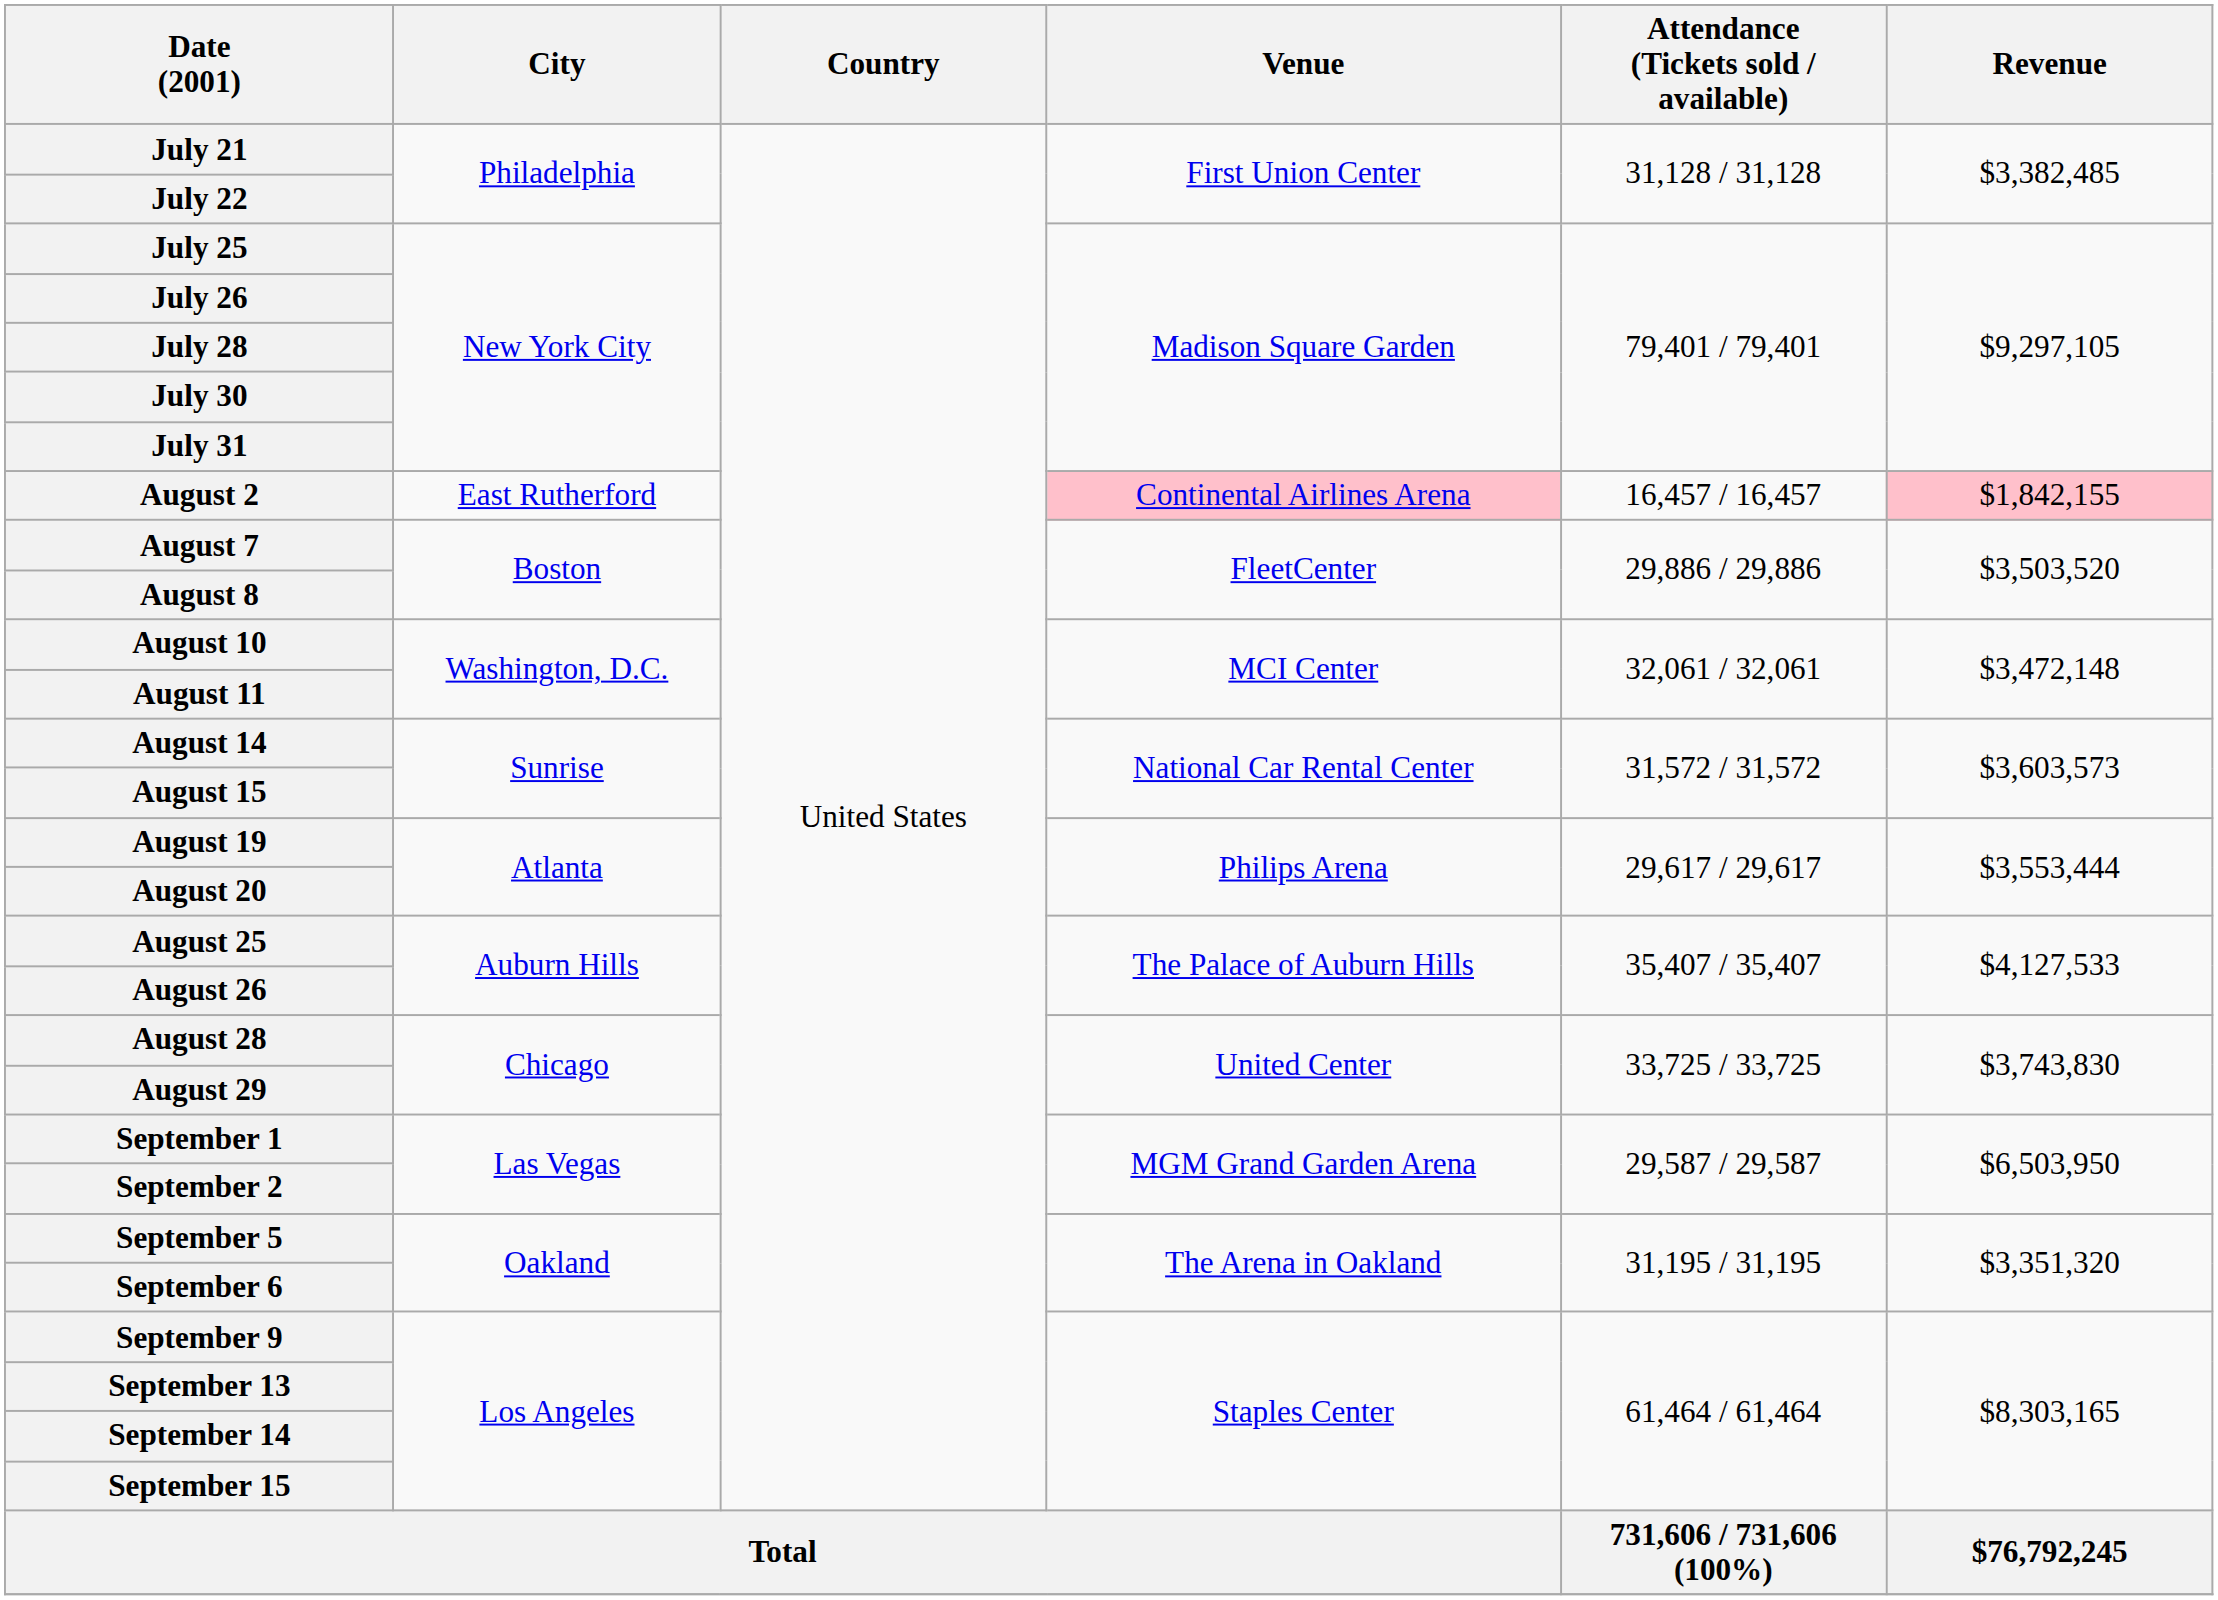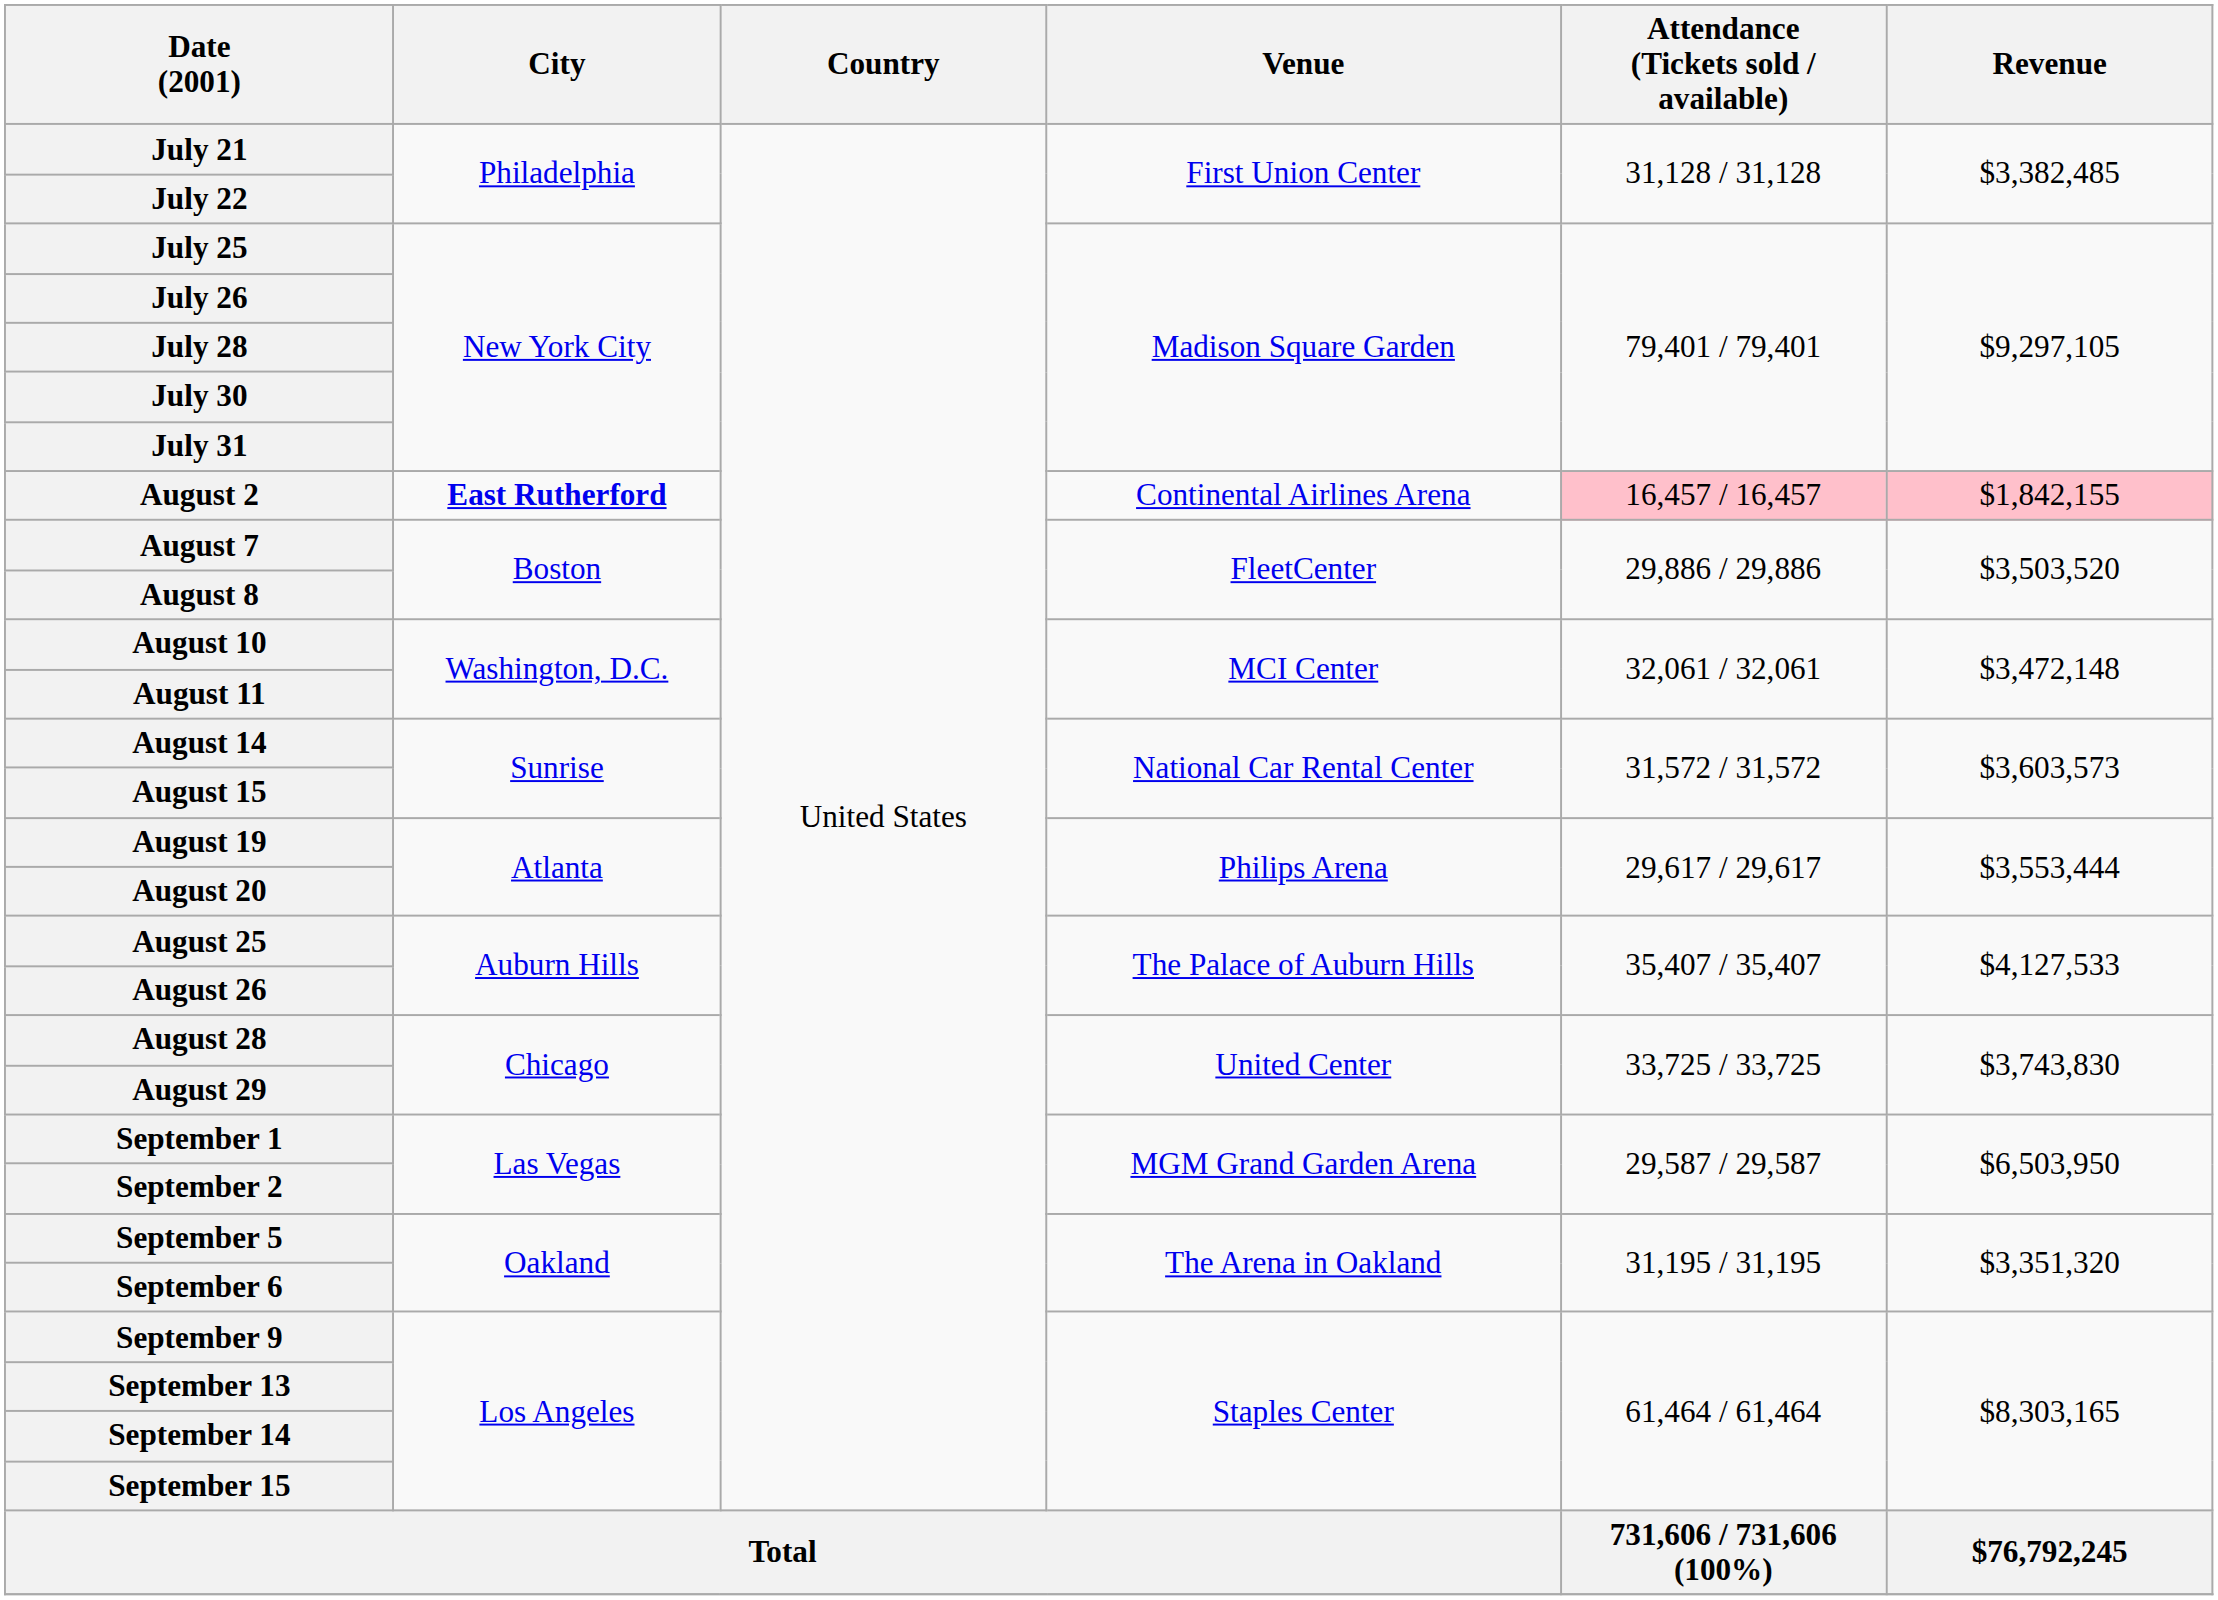(557, 495) normal -> (557, 495) bold
(1303, 495) pink background -> (1303, 495) no background
(1723, 495) no background -> (1723, 495) pink background
